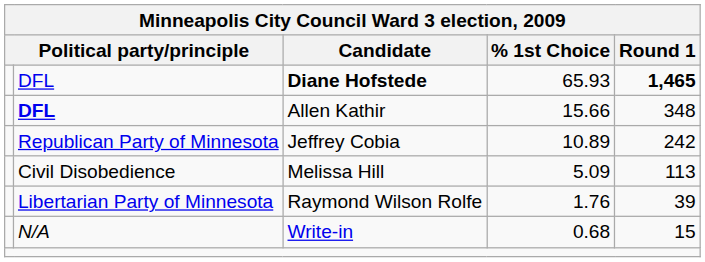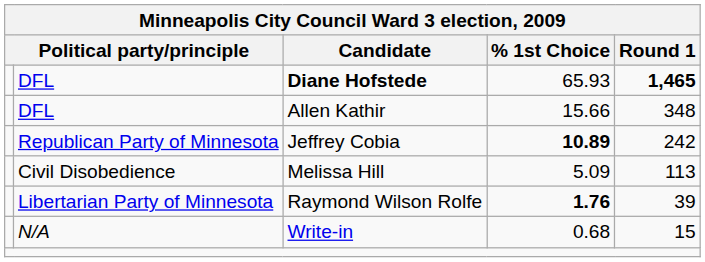(37, 111) bold -> (36, 111) normal
(586, 141) normal -> (586, 141) bold
(592, 202) normal -> (592, 202) bold
